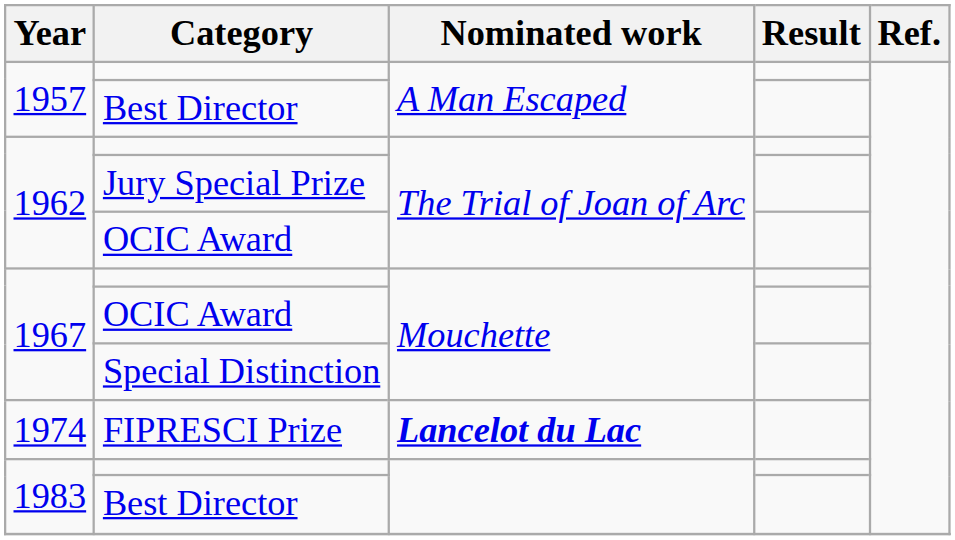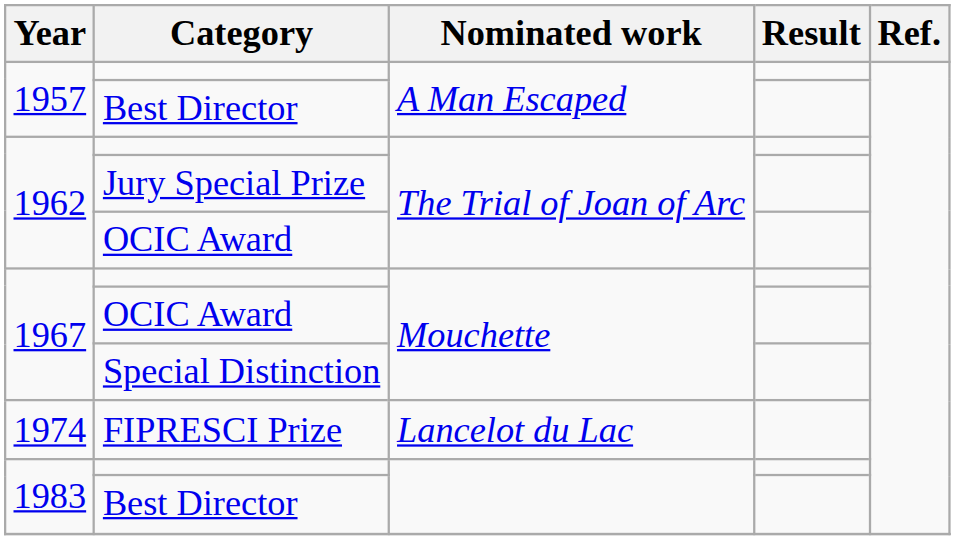(519, 429) bold -> (515, 429) normal
